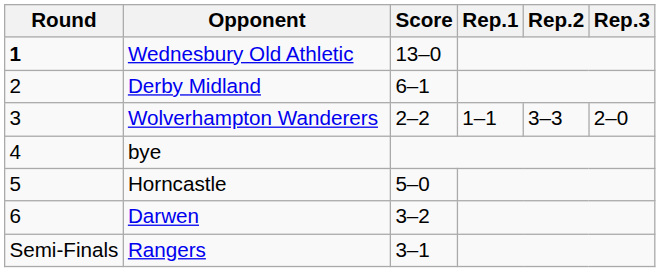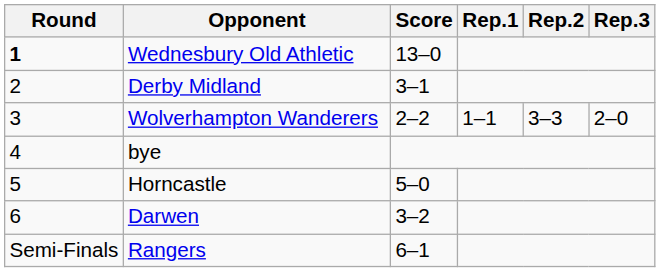(413, 86) 6–1 -> (413, 86) 3–1
(413, 250) 3–1 -> (413, 250) 6–1
